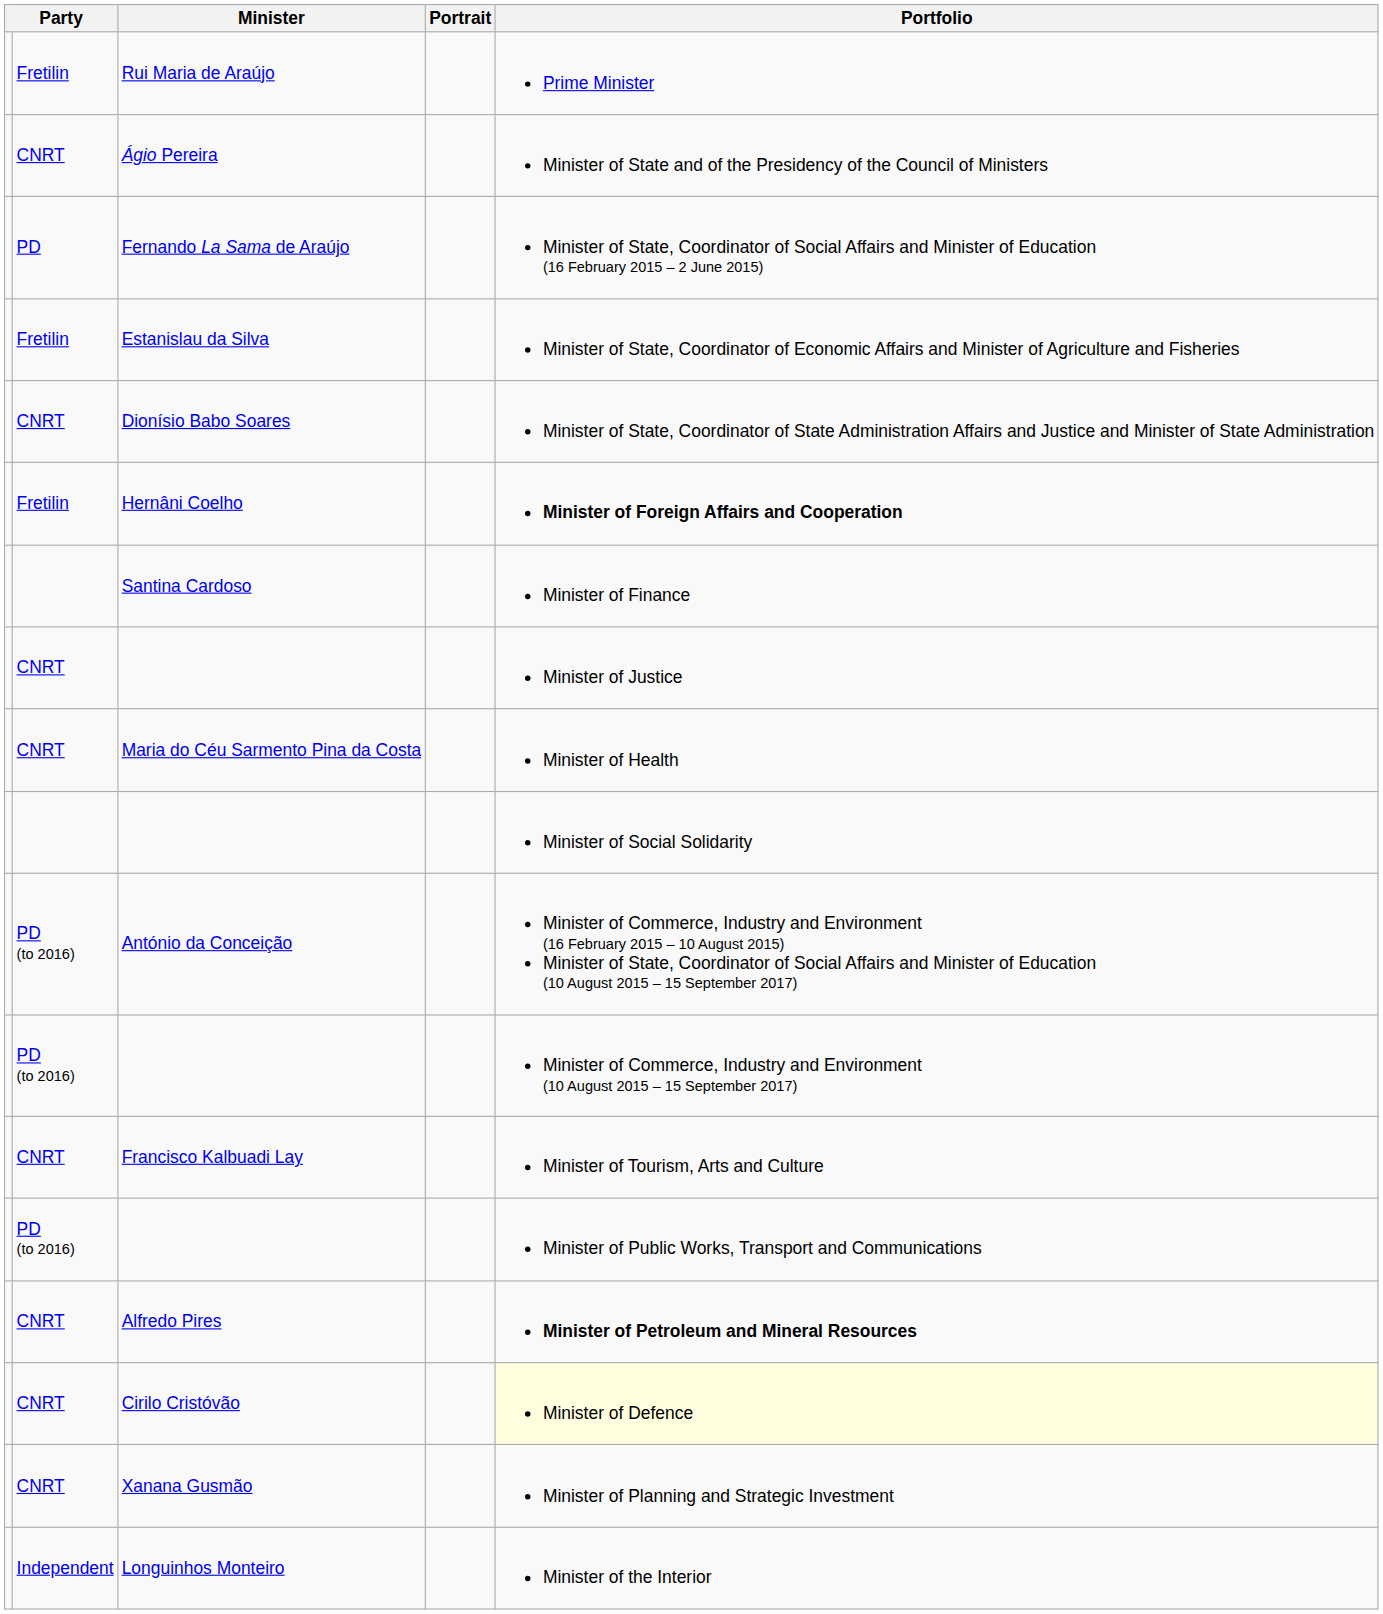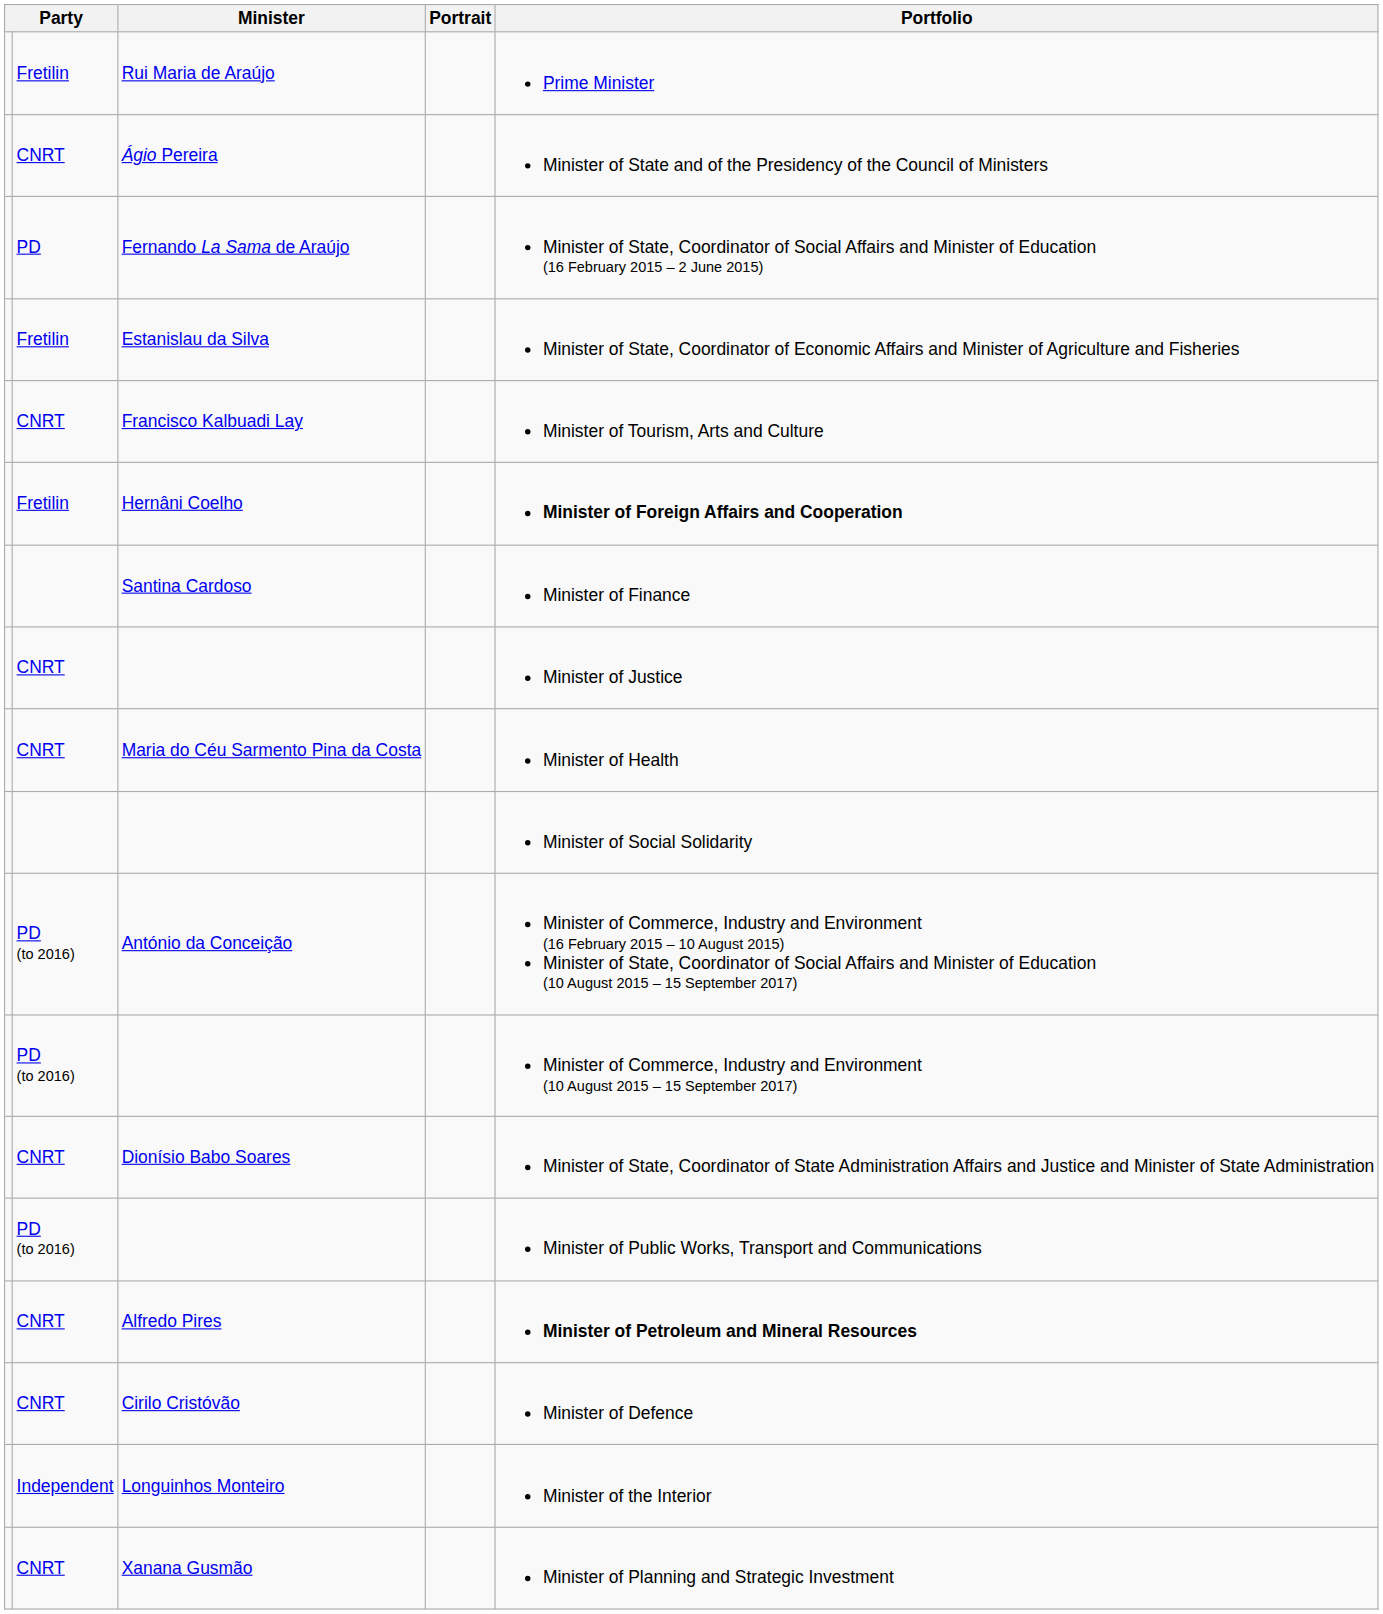rows swapped: (41, 421) <-> (41, 1157)
(937, 1414) lightyellow background -> (937, 1414) no background
rows swapped: (65, 1568) <-> (41, 1485)
